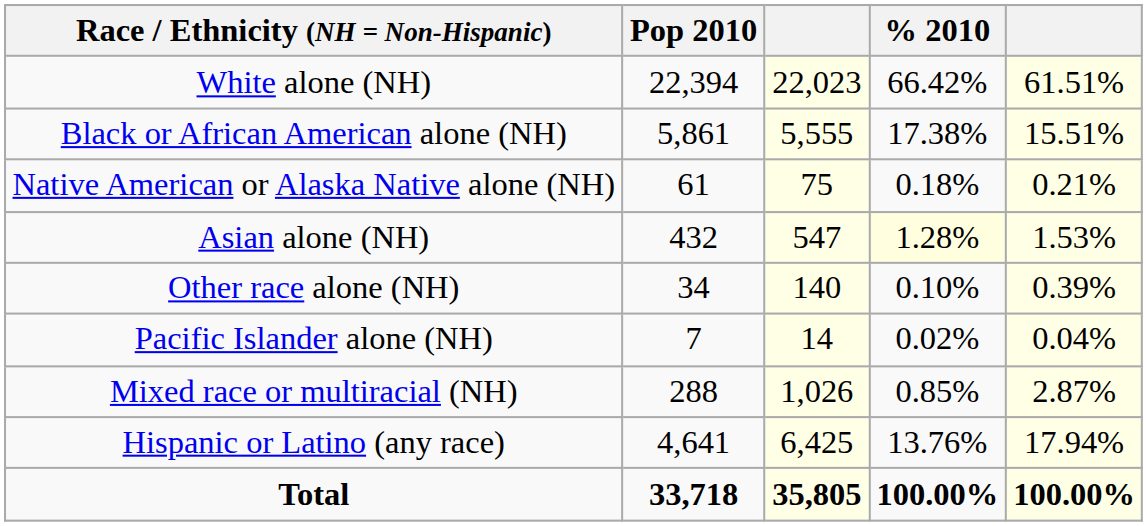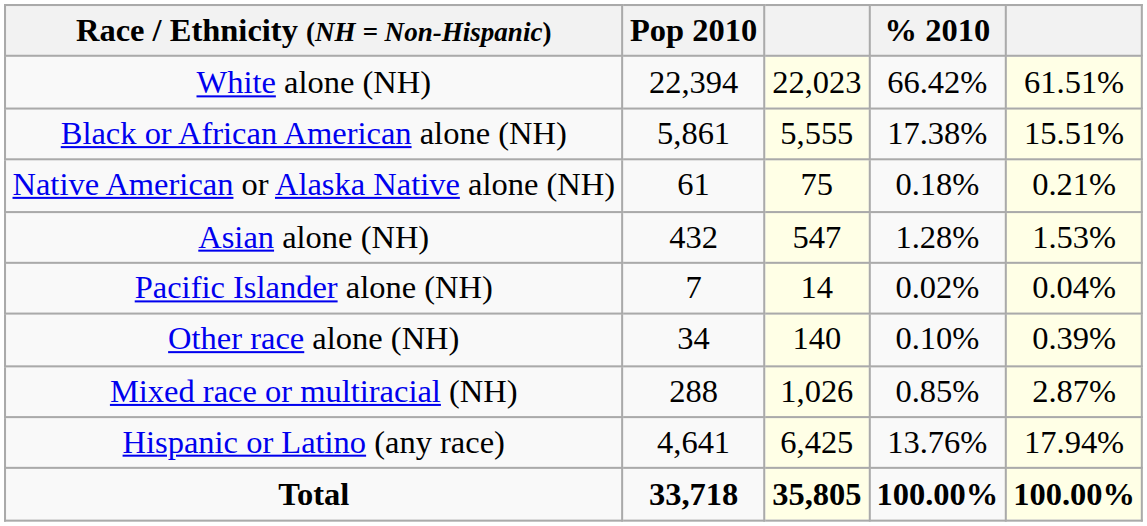(937, 236) lightyellow background -> (937, 236) no background
rows swapped: (314, 339) <-> (314, 287)
